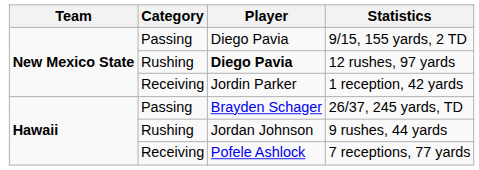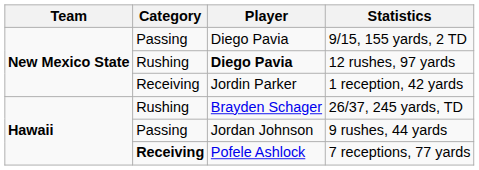(167, 107) Passing -> (163, 107) Rushing
(167, 130) Rushing -> (162, 130) Passing
(173, 153) normal -> (170, 153) bold
